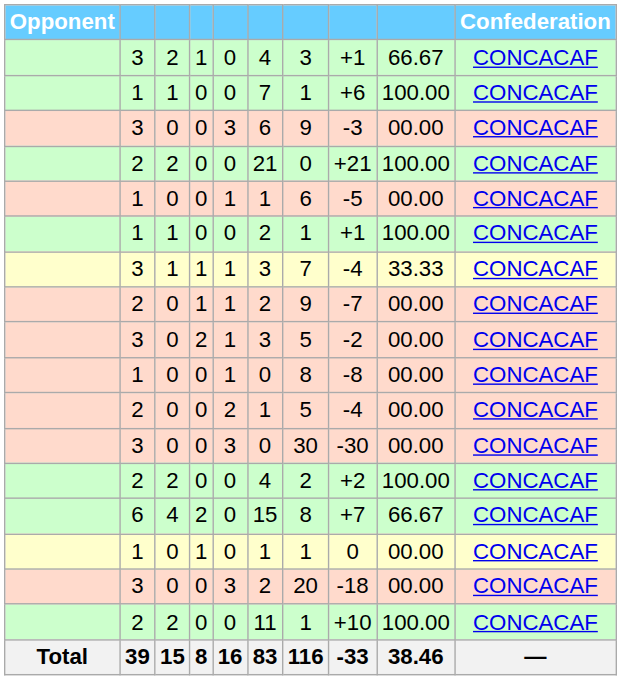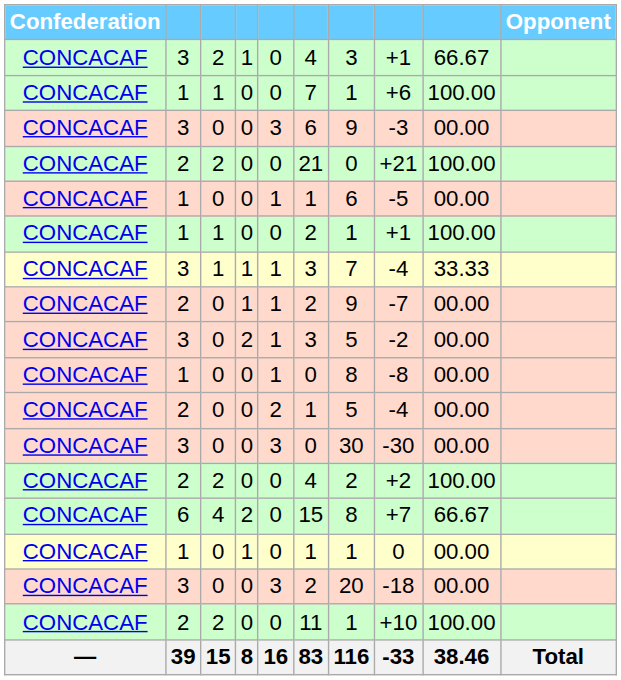columns swapped: (62, 22) <-> (535, 22)
